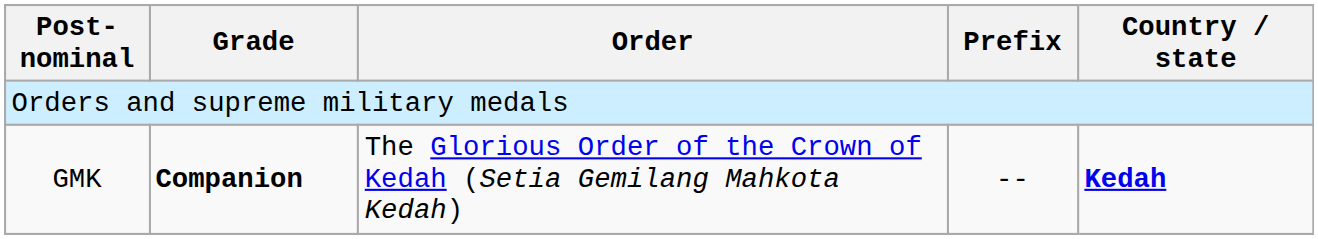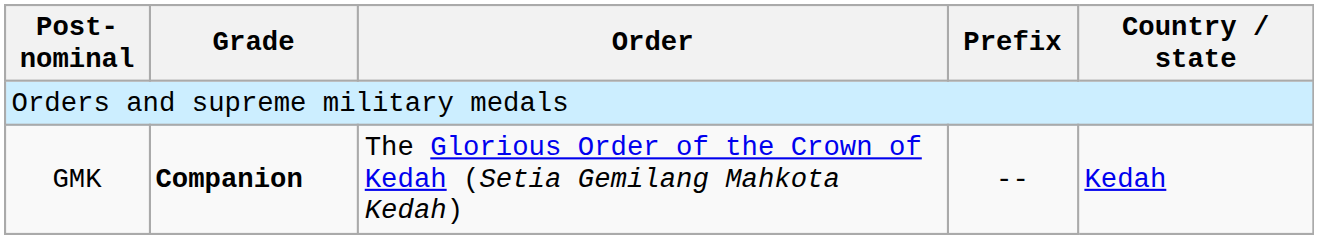(1125, 179) bold -> (1125, 179) normal
